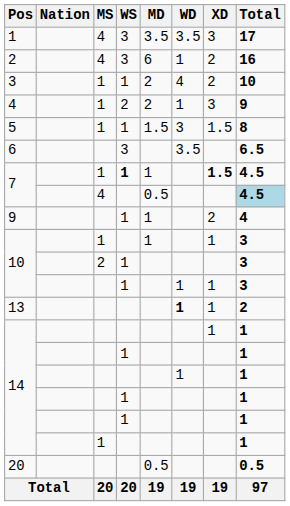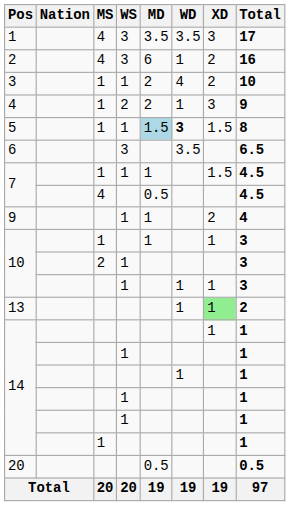(156, 129) no background -> (156, 129) lightblue background
(180, 129) normal -> (180, 129) bold
(124, 174) bold -> (124, 174) normal
(220, 174) bold -> (220, 174) normal
(252, 196) lightblue background -> (252, 196) no background
(180, 309) bold -> (180, 309) normal
(211, 309) no background -> (211, 309) lightgreen background
